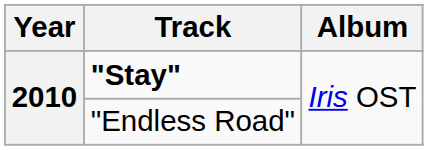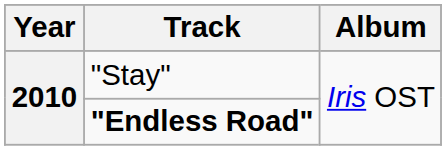(136, 74) bold -> (131, 74) normal
(193, 121) normal -> (202, 121) bold
